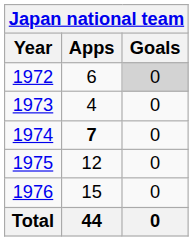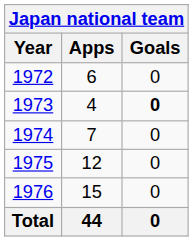(155, 76) lightgrey background -> (155, 76) no background
(155, 105) normal -> (155, 105) bold
(92, 134) bold -> (92, 134) normal
